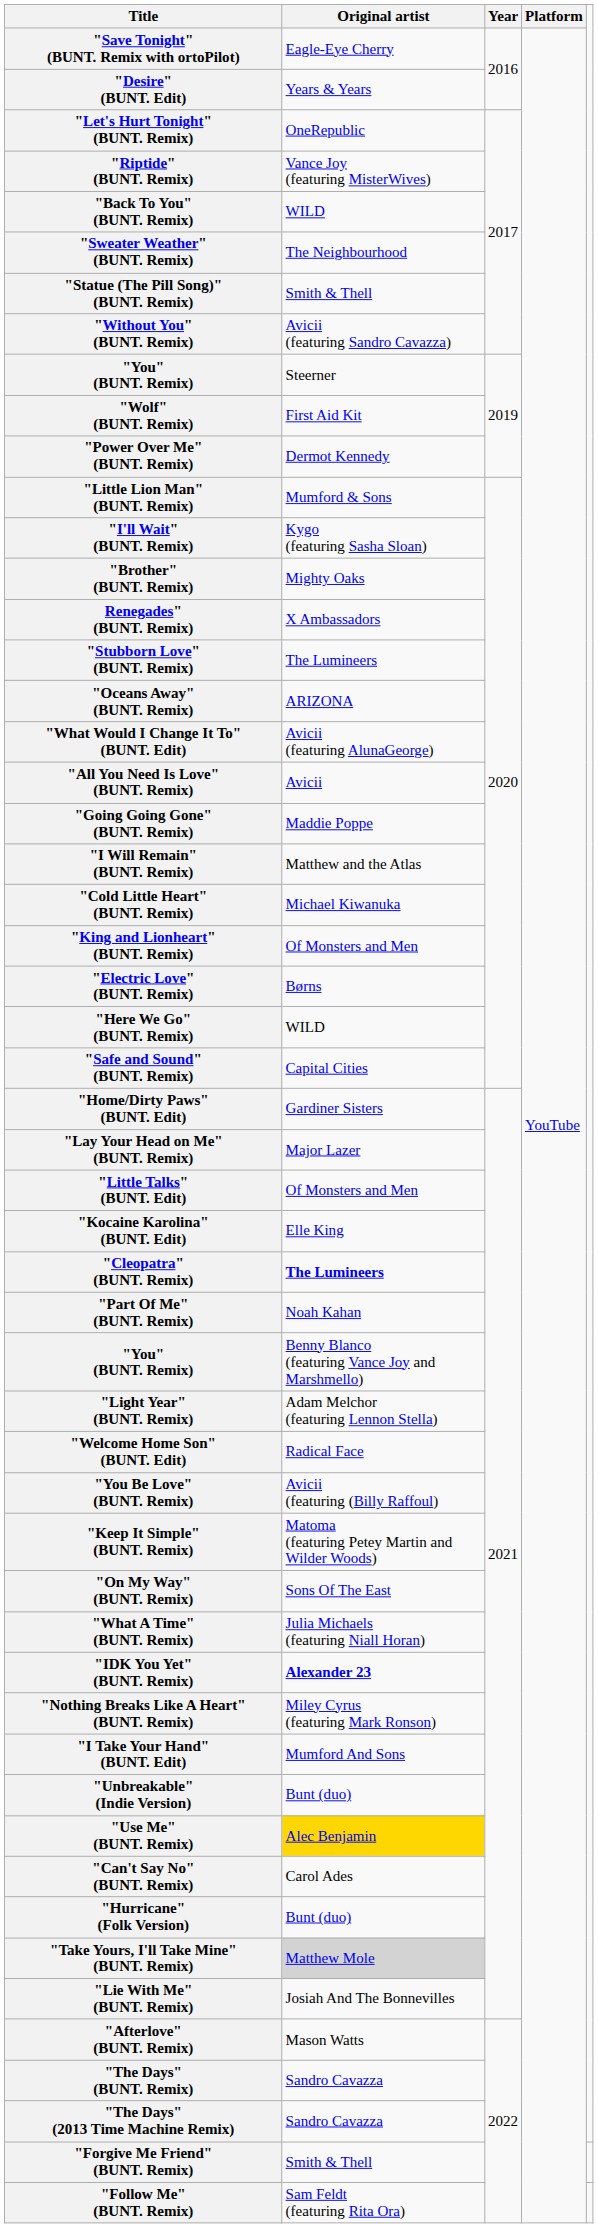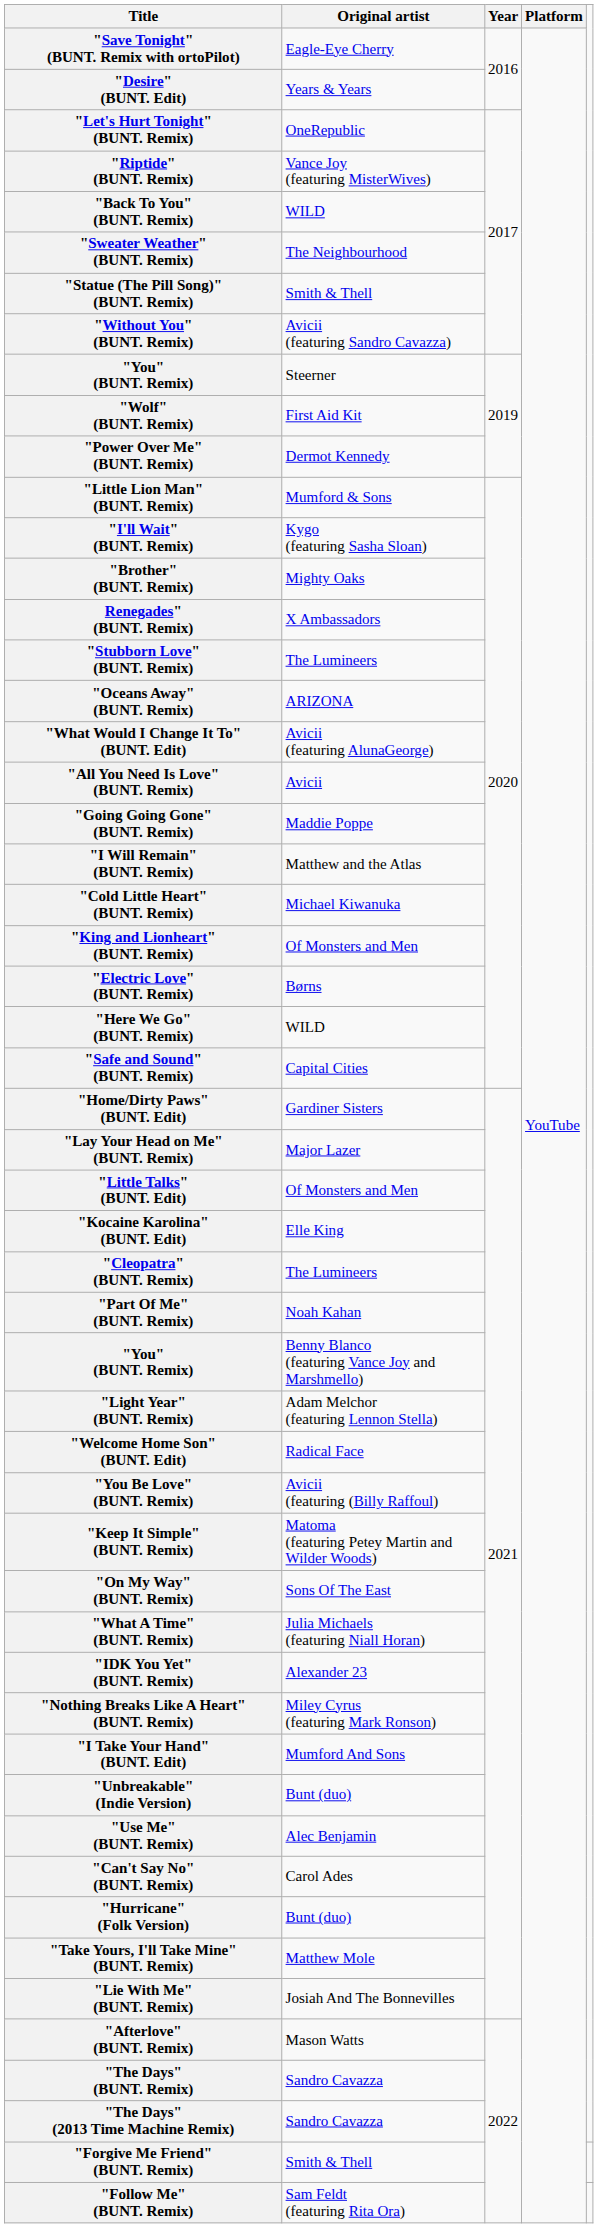(335, 1271) bold -> (331, 1271) normal
(328, 1672) bold -> (326, 1672) normal
(331, 1835) gold background -> (331, 1835) no background
(330, 1958) lightgrey background -> (330, 1958) no background
